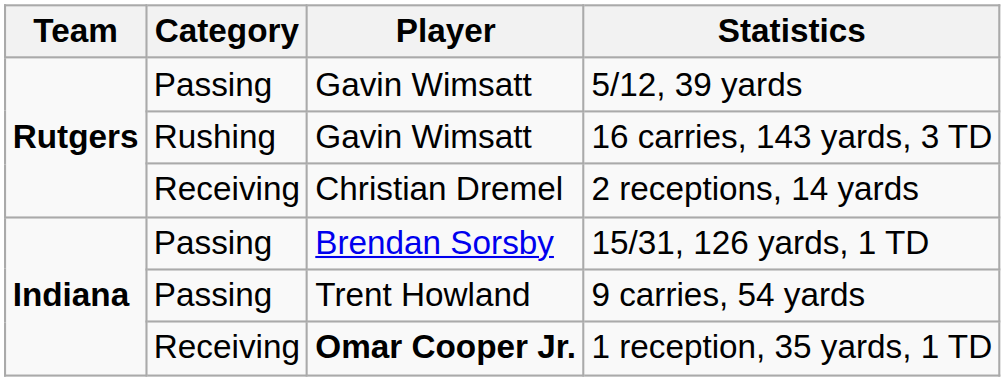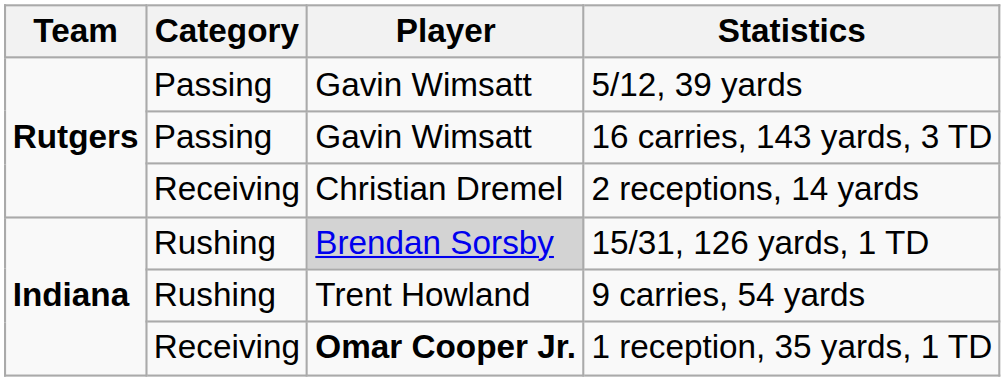(215, 136) Rushing -> (213, 136) Passing
(213, 242) Passing -> (215, 242) Rushing
(435, 242) no background -> (435, 242) lightgrey background
(213, 295) Passing -> (215, 295) Rushing
